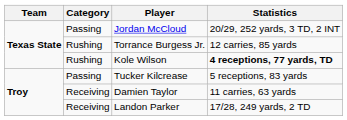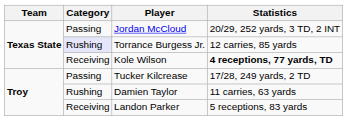(84, 44) no background -> (84, 44) lavender background
(84, 60) Rushing -> (88, 60) Receiving
(258, 76) 5 receptions, 83 yards -> (260, 76) 17/28, 249 yards, 2 TD
(88, 91) Receiving -> (84, 91) Rushing
(260, 107) 17/28, 249 yards, 2 TD -> (258, 107) 5 receptions, 83 yards
